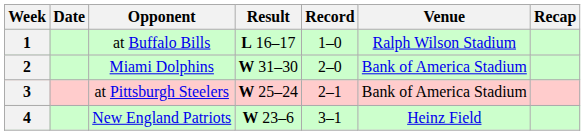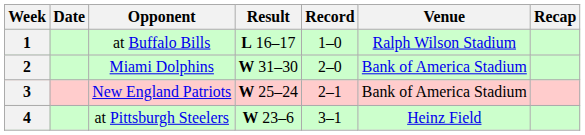(162, 92) at Pittsburgh Steelers -> (162, 92) New England Patriots
(162, 117) New England Patriots -> (162, 117) at Pittsburgh Steelers
